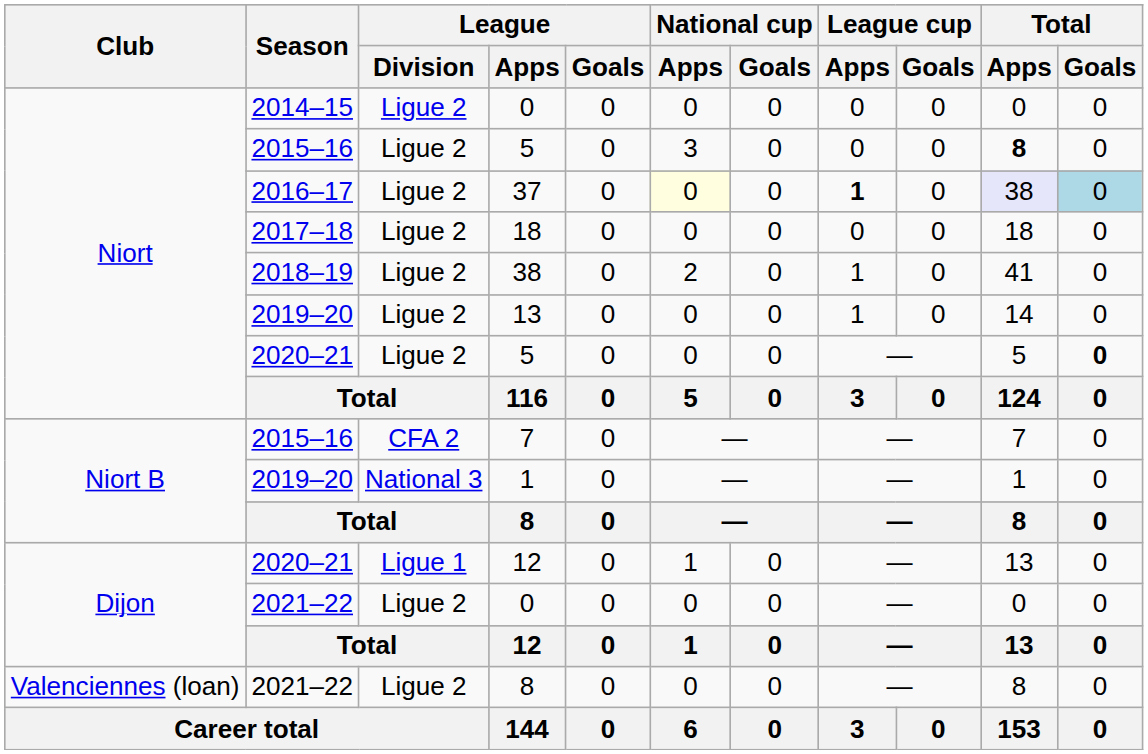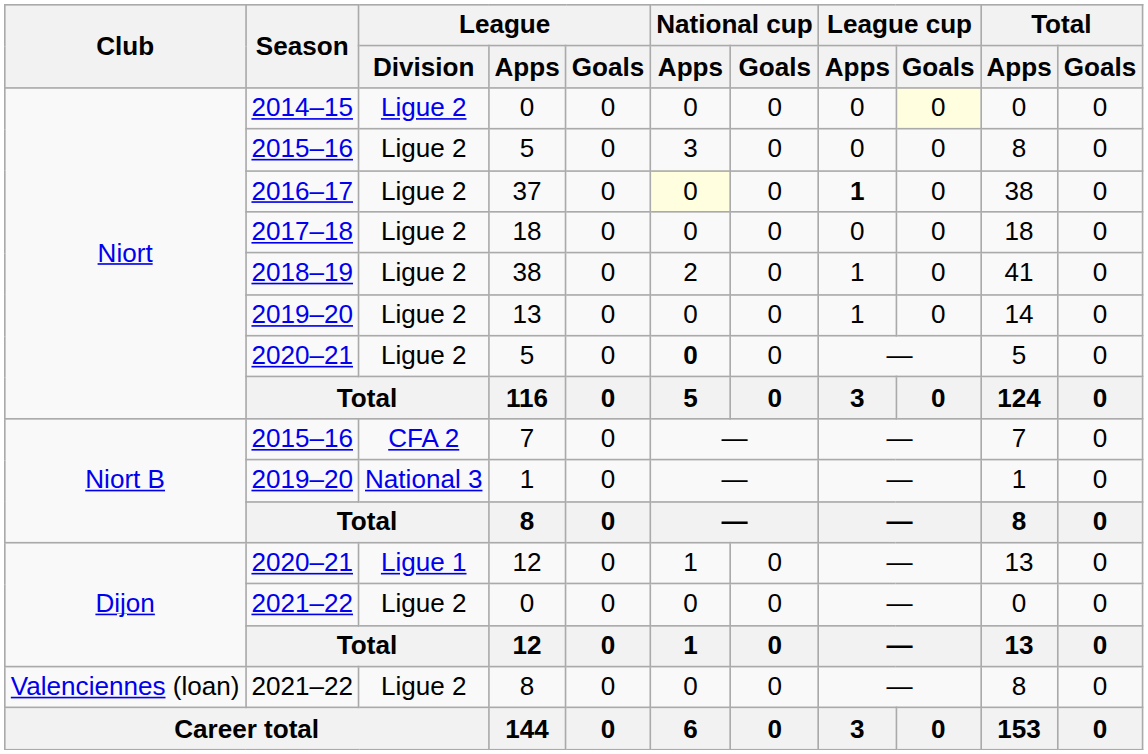(938, 107) no background -> (938, 107) lightyellow background
(1019, 149) bold -> (1019, 149) normal
(1019, 190) lavender background -> (1019, 190) no background
(1100, 190) lightblue background -> (1100, 190) no background
(690, 356) normal -> (690, 356) bold
(1100, 356) bold -> (1100, 356) normal
